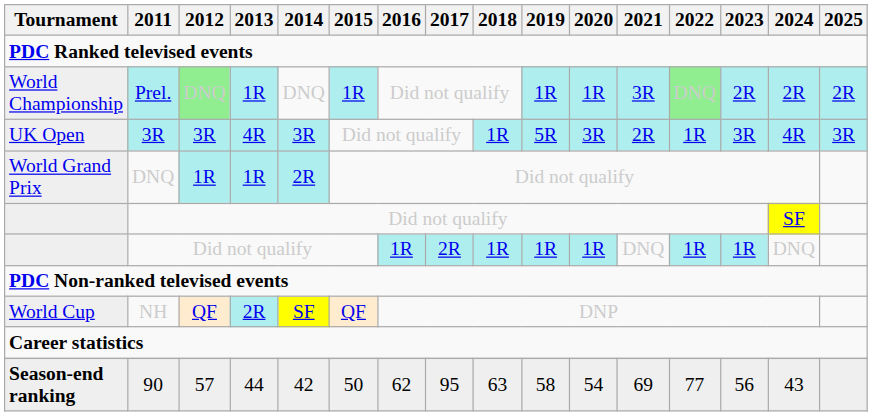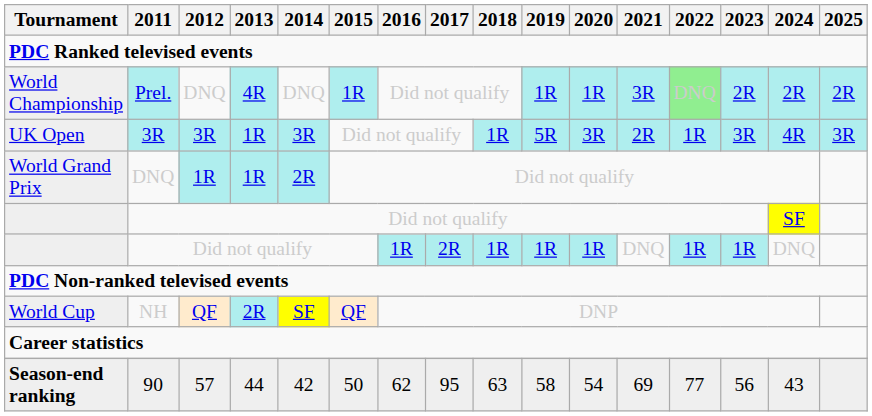(204, 92) lightgreen background -> (204, 92) no background
(254, 92) 1R -> (254, 92) 4R
(254, 134) 4R -> (254, 134) 1R
